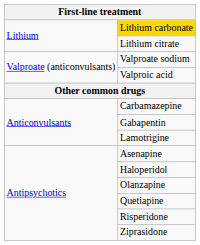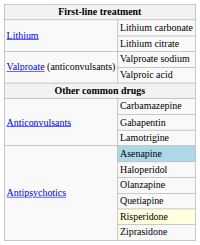(156, 28) gold background -> (156, 28) no background
(141, 153) no background -> (141, 153) lightblue background
(144, 216) no background -> (144, 216) lightyellow background
